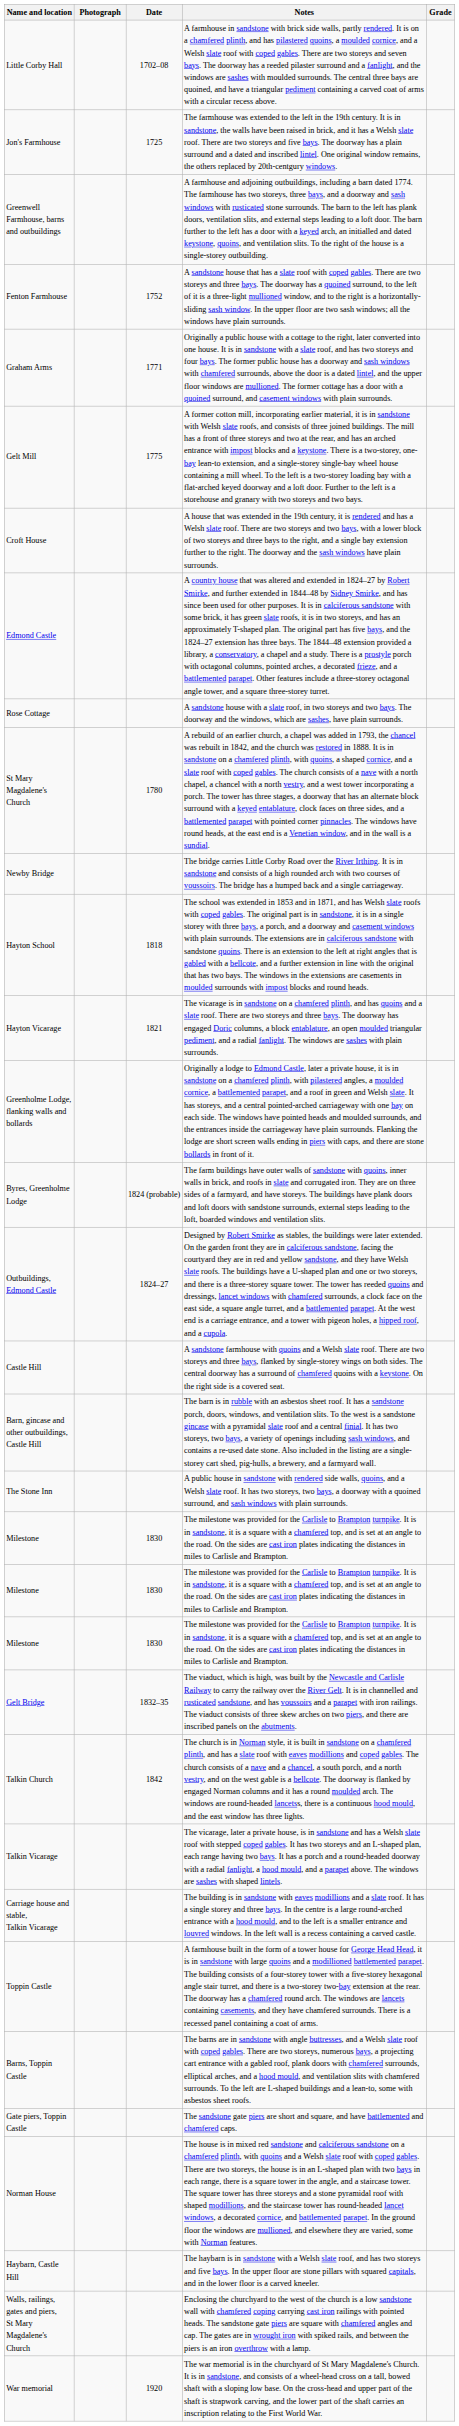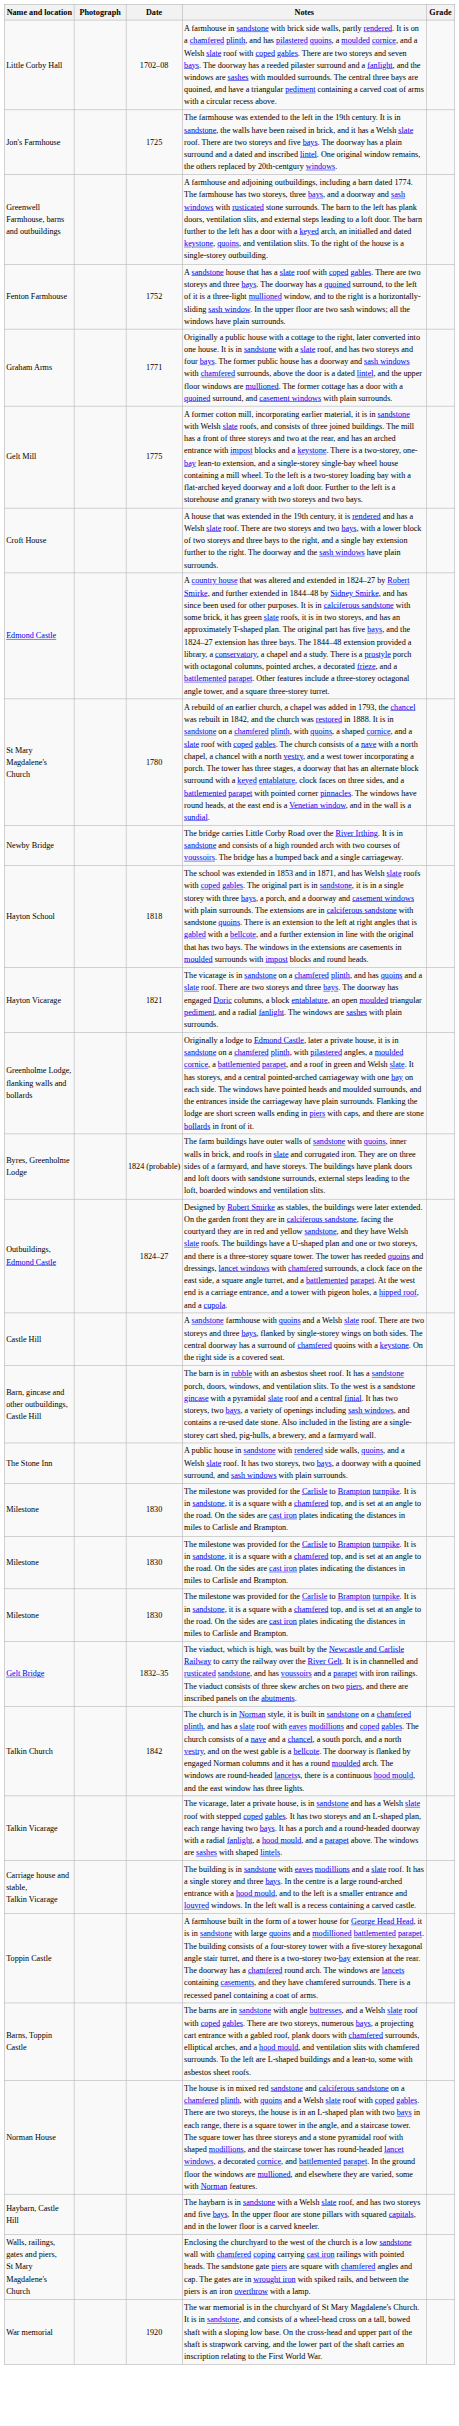- row: (28, 713)
- row: (36, 2122)
